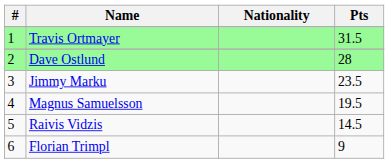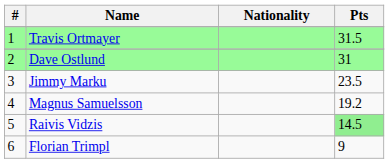(345, 59) 28 -> (345, 59) 31
(350, 103) 19.5 -> (350, 103) 19.2
(350, 125) no background -> (350, 125) lightgreen background
